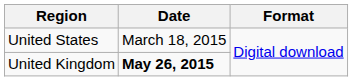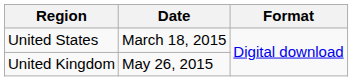(168, 64) bold -> (167, 64) normal
